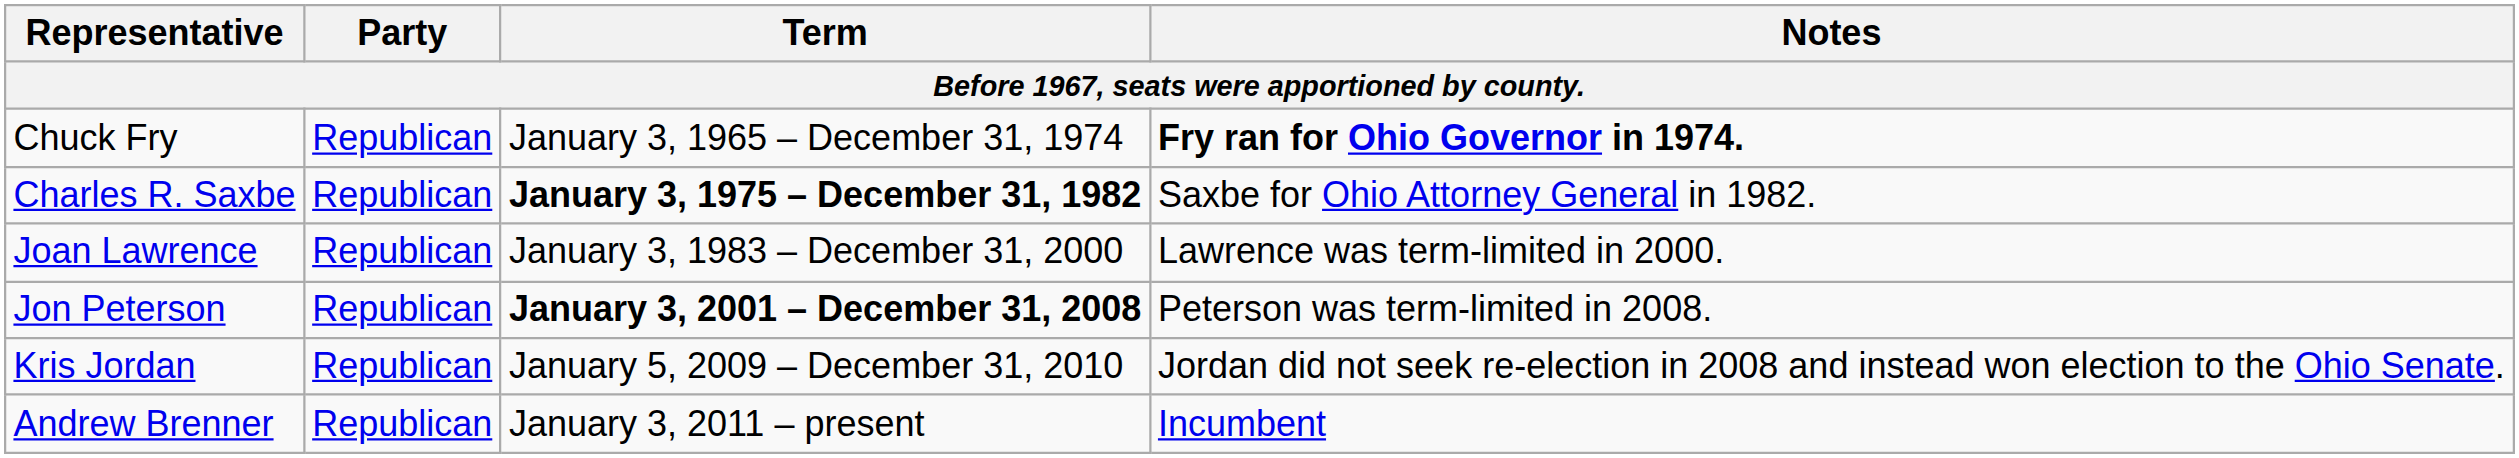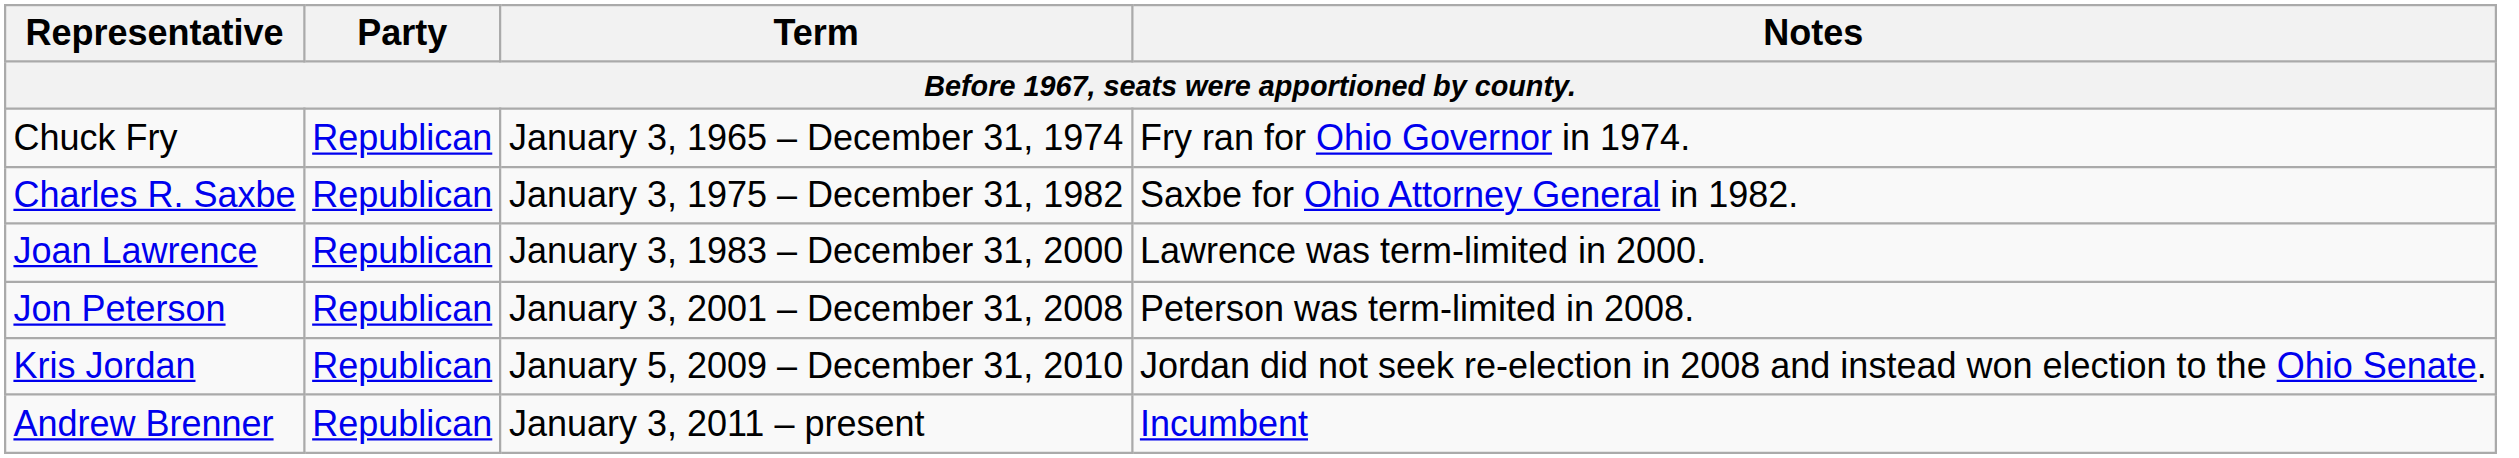(1451, 137) bold -> (1415, 137) normal
(825, 194) bold -> (816, 194) normal
(825, 308) bold -> (816, 308) normal
